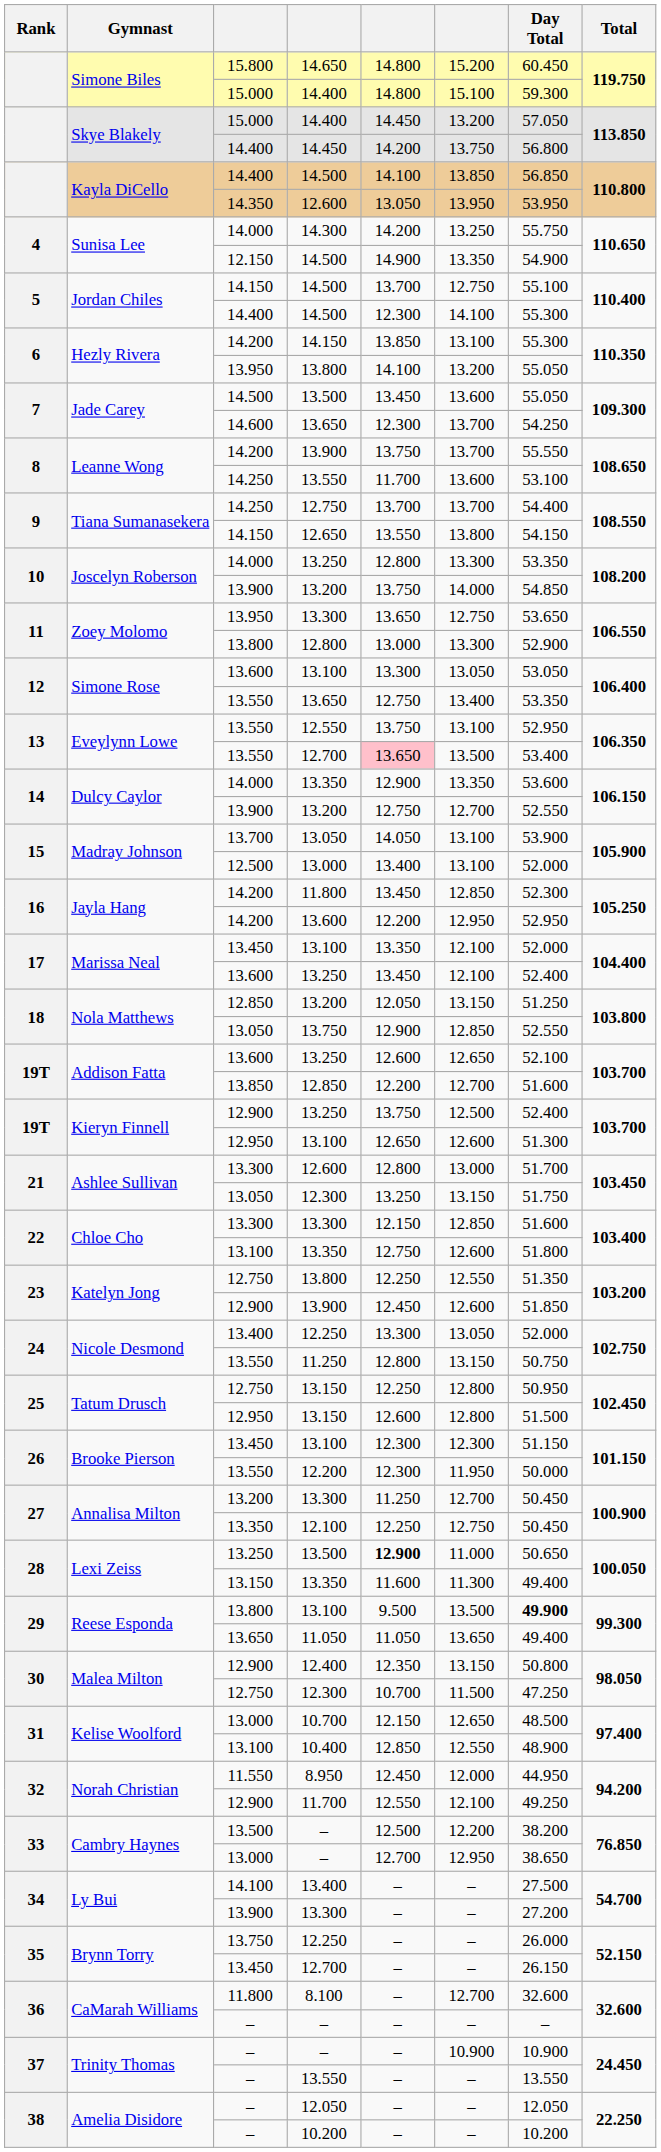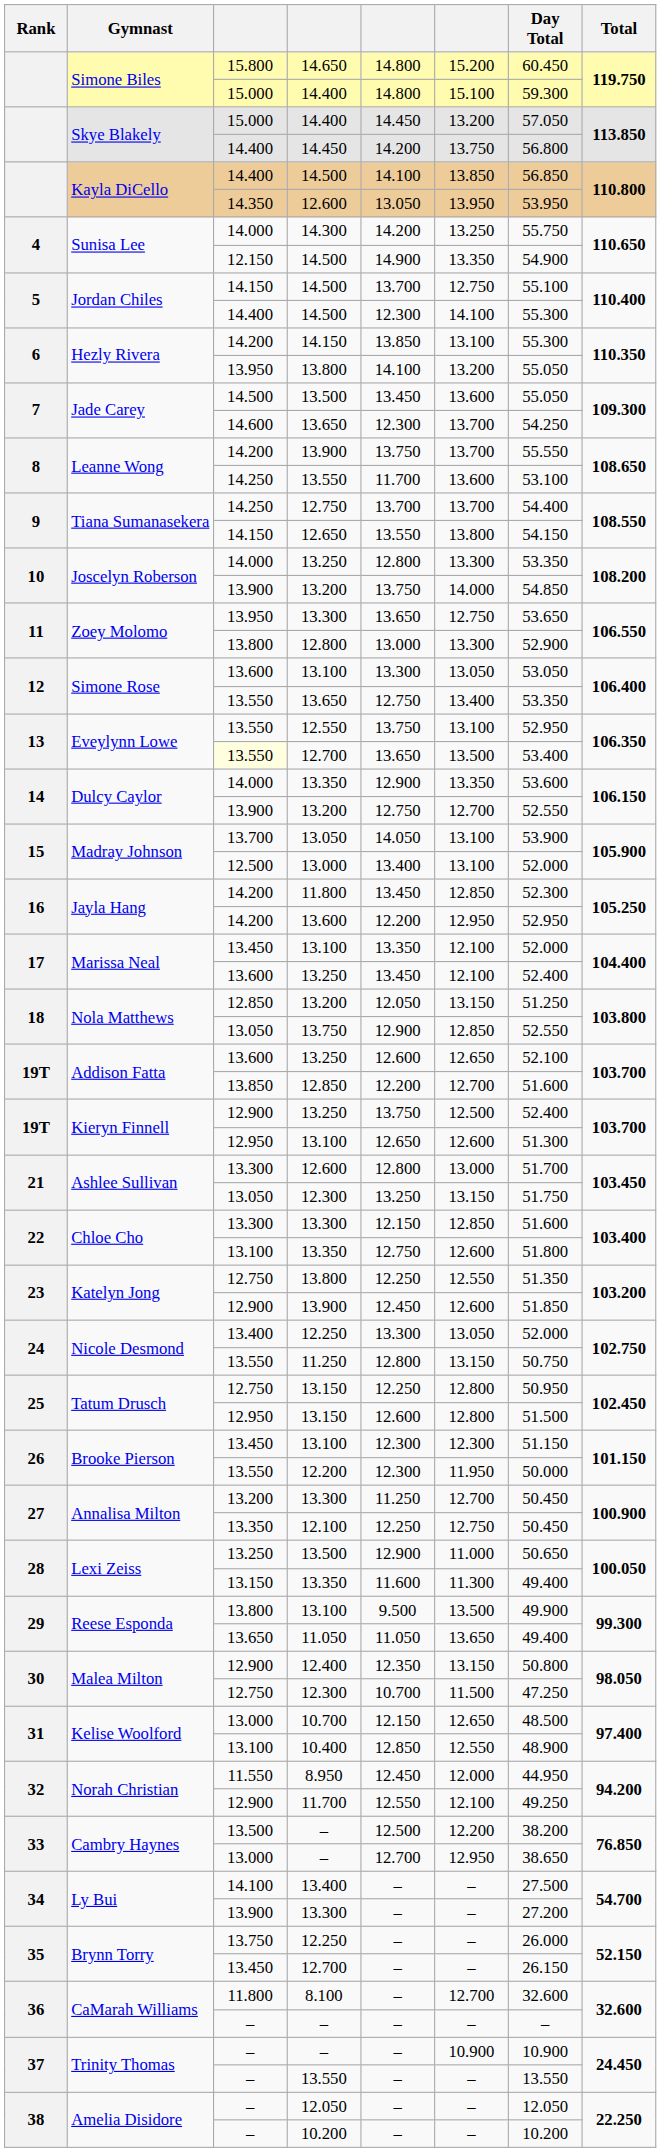(250, 755) no background -> (250, 755) lightyellow background
(398, 755) pink background -> (398, 755) no background
(398, 1554) bold -> (398, 1554) normal
(545, 1609) bold -> (545, 1609) normal
